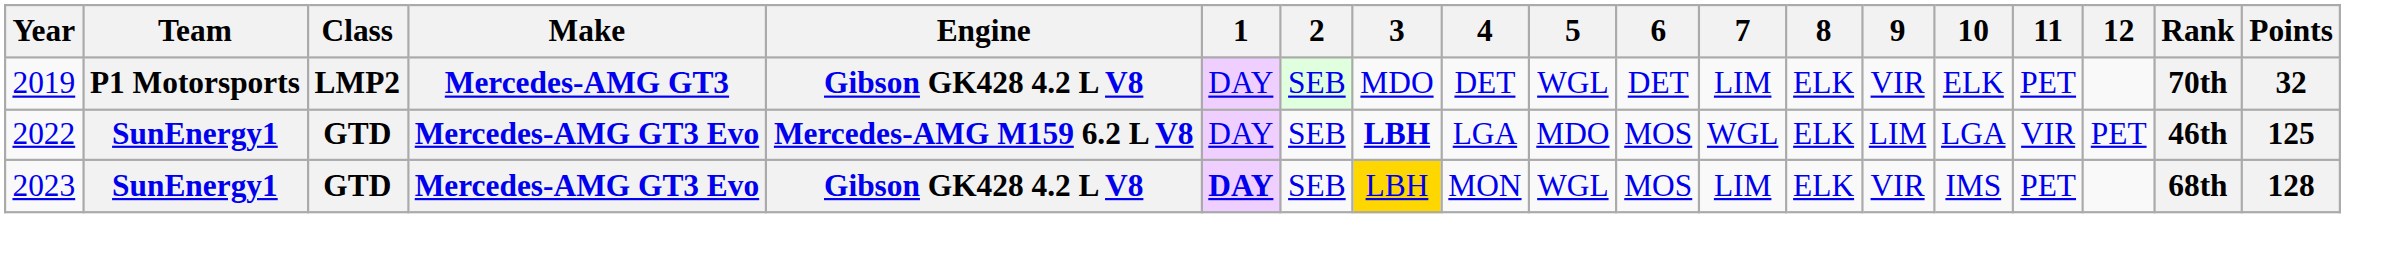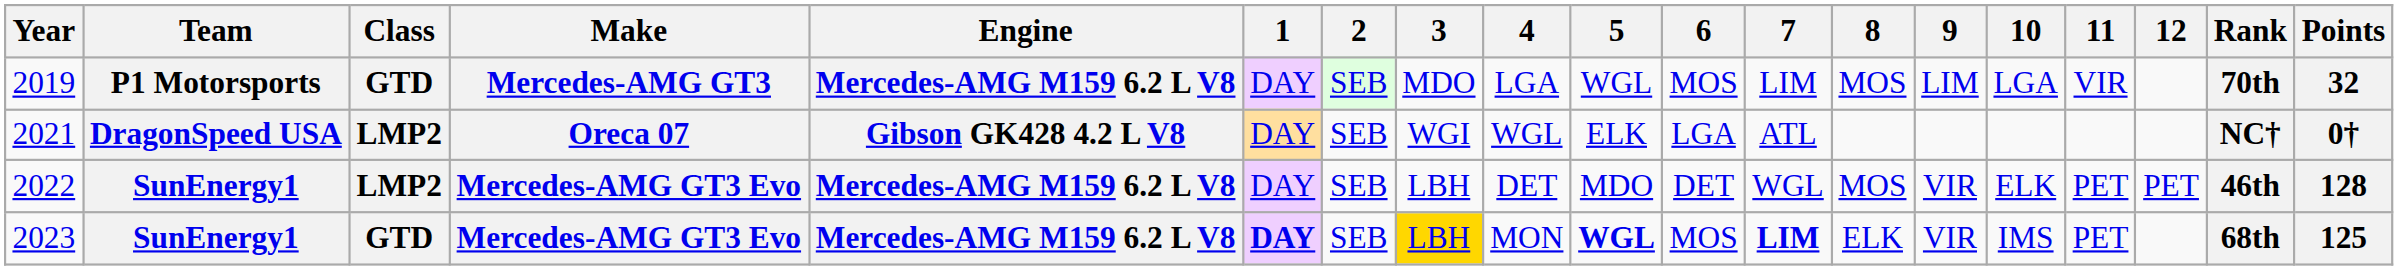(357, 82) LMP2 -> (399, 82) GTD
(984, 82) Gibson GK428 4.2 L V8 -> (1026, 82) Mercedes-AMG M159 6.2 L V8
(1485, 82) DET -> (1527, 82) LGA
(1658, 82) DET -> (1704, 82) MOS
(1824, 82) ELK -> (1872, 82) MOS
(1898, 82) VIR -> (1950, 82) LIM
(1973, 82) ELK -> (2026, 82) LGA
(2048, 82) PET -> (2101, 82) VIR
+ row: (44, 134)
(357, 134) GTD -> (399, 186) LMP2
(1397, 134) bold -> (1439, 186) normal
(1485, 134) LGA -> (1527, 186) DET
(1658, 134) MOS -> (1704, 186) DET
(1824, 134) ELK -> (1872, 186) MOS
(1898, 134) LIM -> (1950, 186) VIR
(1973, 134) LGA -> (2026, 186) ELK
(2048, 134) VIR -> (2101, 186) PET
(2291, 134) 125 -> (2343, 186) 128
(984, 186) Gibson GK428 4.2 L V8 -> (1026, 237) Mercedes-AMG M159 6.2 L V8
(1573, 186) normal -> (1617, 237) bold
(1743, 186) normal -> (1788, 237) bold
(2291, 186) 128 -> (2343, 237) 125
